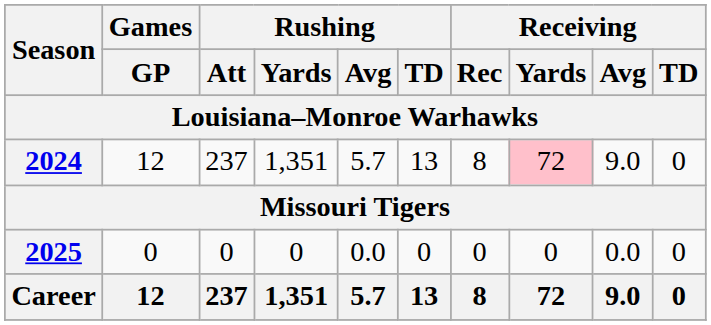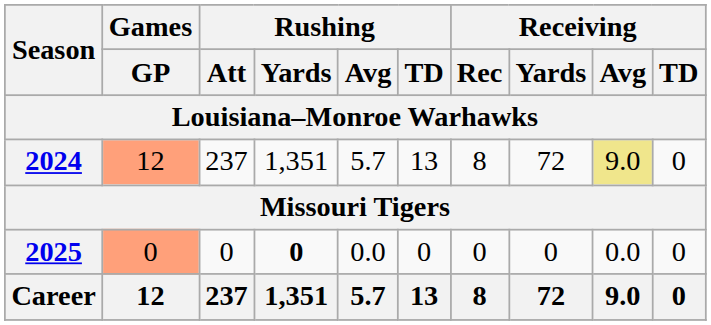(151, 161) no background -> (151, 161) lightsalmon background
(551, 161) pink background -> (551, 161) no background
(623, 161) no background -> (623, 161) khaki background
(151, 251) no background -> (151, 251) lightsalmon background
(296, 251) normal -> (296, 251) bold
